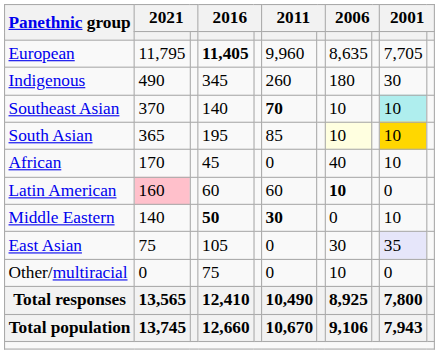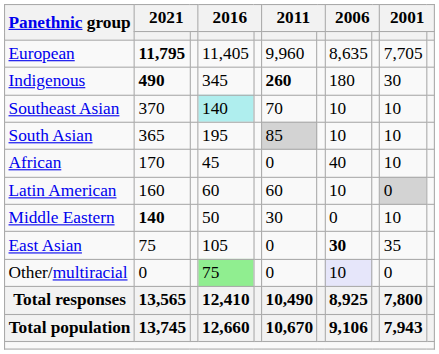(162, 53) normal -> (162, 53) bold
(225, 53) bold -> (225, 53) normal
(152, 80) normal -> (152, 80) bold
(278, 80) normal -> (278, 80) bold
(215, 108) no background -> (215, 108) paleturquoise background
(274, 108) bold -> (274, 108) normal
(392, 108) paleturquoise background -> (392, 108) no background
(274, 135) no background -> (274, 135) lightgrey background
(338, 135) lightyellow background -> (338, 135) no background
(392, 135) gold background -> (392, 135) no background
(152, 190) pink background -> (152, 190) no background
(338, 190) bold -> (338, 190) normal
(388, 190) no background -> (388, 190) lightgrey background
(152, 218) normal -> (152, 218) bold
(211, 218) bold -> (211, 218) normal
(274, 218) bold -> (274, 218) normal
(338, 245) normal -> (338, 245) bold
(392, 245) lavender background -> (392, 245) no background
(211, 272) no background -> (211, 272) lightgreen background
(338, 272) no background -> (338, 272) lavender background
